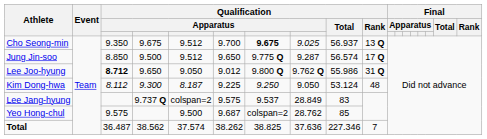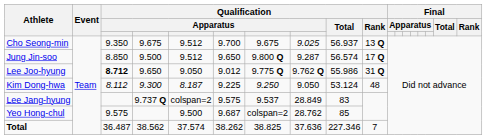(268, 43) bold -> (268, 43) normal
(268, 57) 9.775 Q -> (268, 57) 9.800 Q
(268, 71) 9.800 Q -> (268, 71) 9.775 Q
